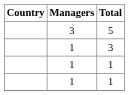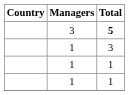(111, 30) normal -> (111, 30) bold
